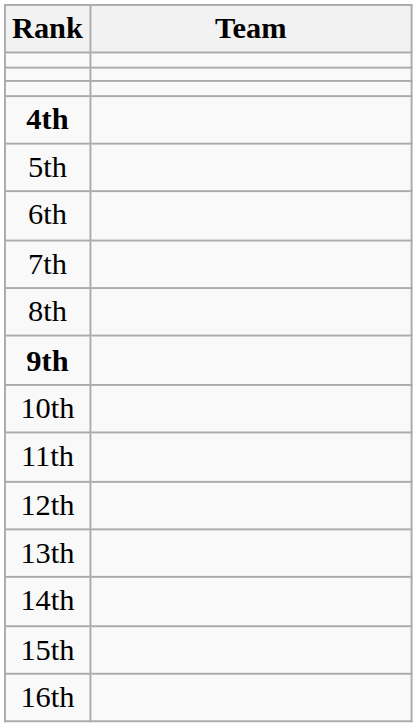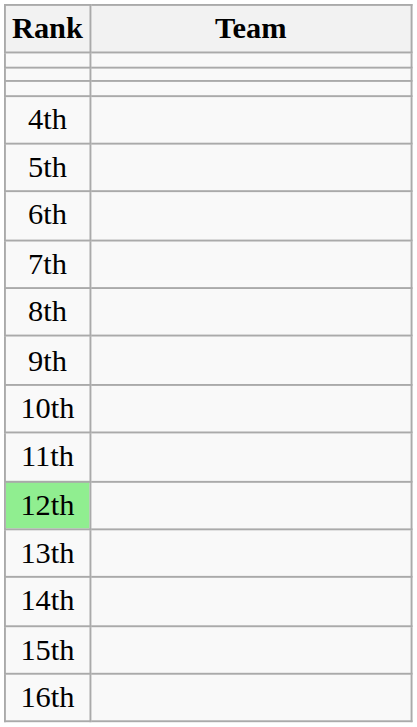(47, 118) bold -> (47, 118) normal
(47, 359) bold -> (47, 359) normal
(47, 504) no background -> (47, 504) lightgreen background
